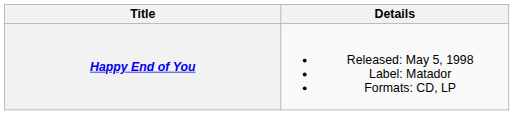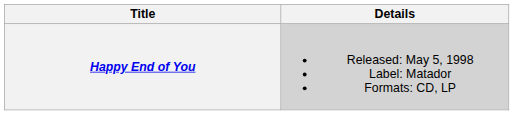(395, 74) no background -> (395, 74) lightgrey background
